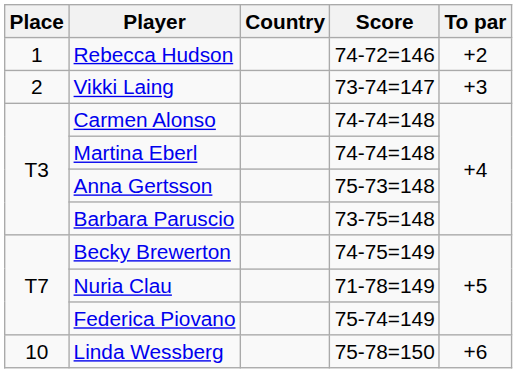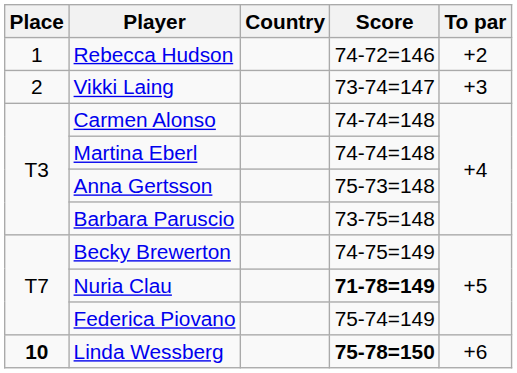(385, 285) normal -> (385, 285) bold
(37, 351) normal -> (37, 351) bold
(385, 351) normal -> (385, 351) bold
